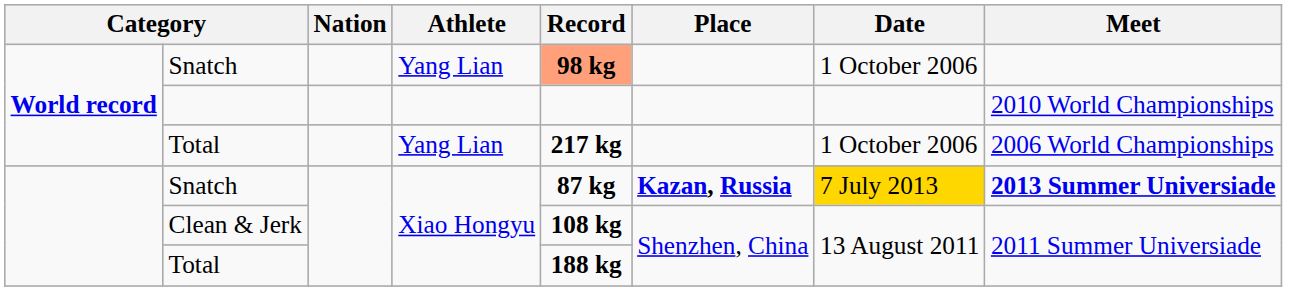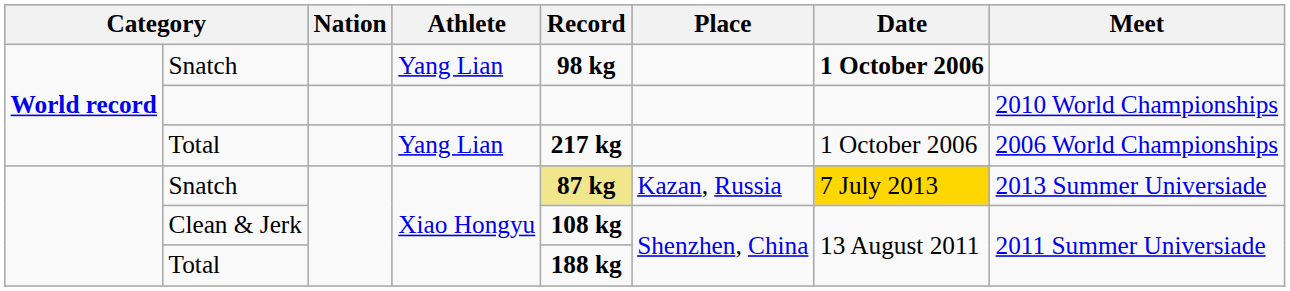(586, 64) lightsalmon background -> (586, 64) no background
(899, 64) normal -> (902, 64) bold
(586, 184) no background -> (586, 184) khaki background
(714, 184) bold -> (709, 184) normal
(1133, 184) bold -> (1131, 184) normal
